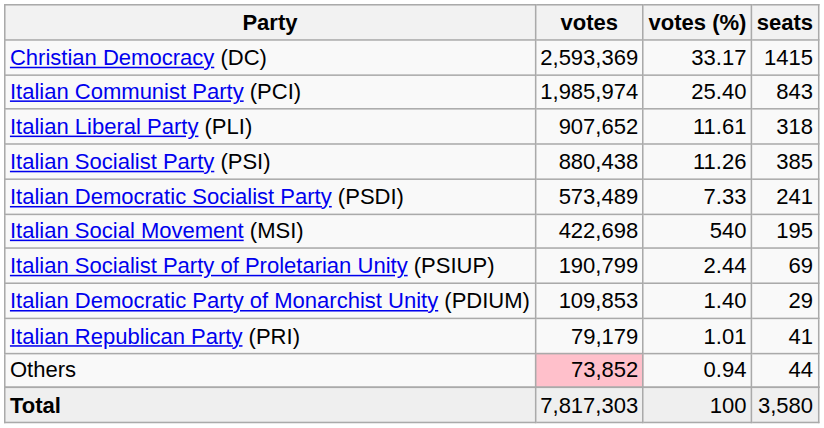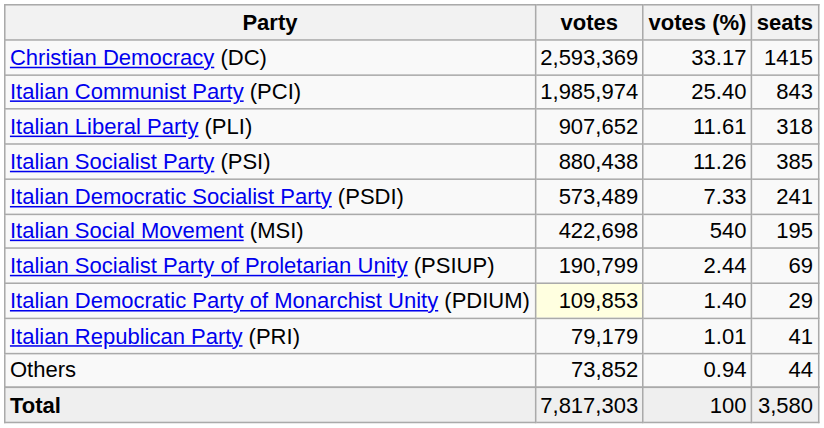(598, 301) no background -> (598, 301) lightyellow background
(605, 371) pink background -> (605, 371) no background
